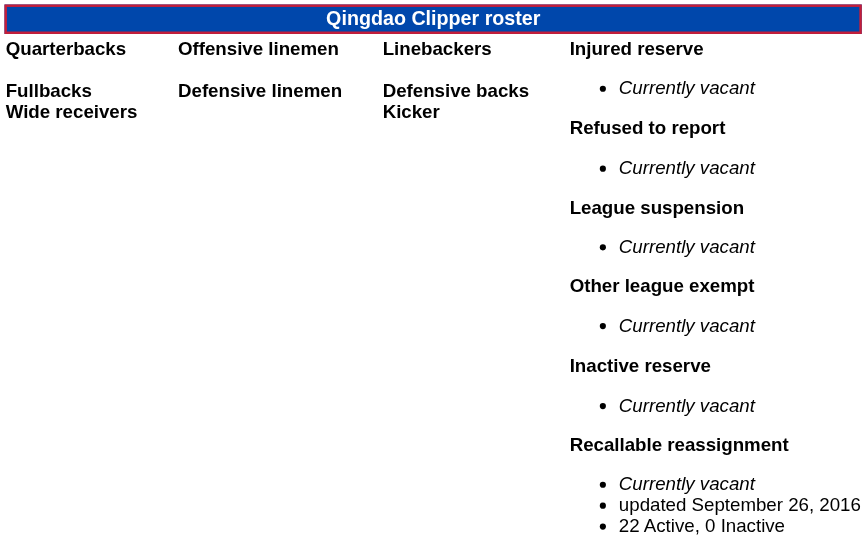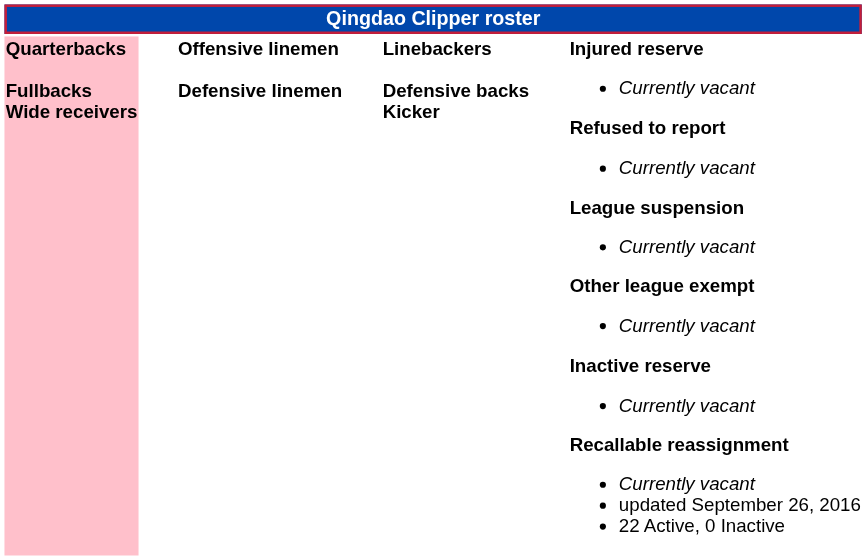(72, 79) no background -> (72, 79) pink background
